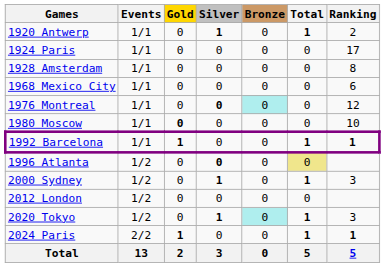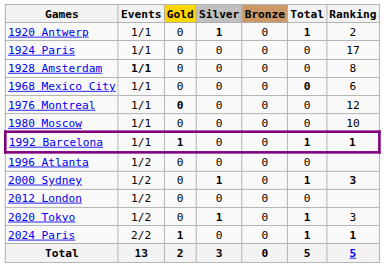(141, 68) normal -> (141, 68) bold
(307, 86) normal -> (307, 86) bold
(180, 105) normal -> (180, 105) bold
(219, 105) bold -> (219, 105) normal
(265, 105) paleturquoise background -> (265, 105) no background
(180, 123) bold -> (180, 123) normal
(219, 162) bold -> (219, 162) normal
(307, 162) khaki background -> (307, 162) no background
(353, 180) normal -> (353, 180) bold
(265, 217) paleturquoise background -> (265, 217) no background
